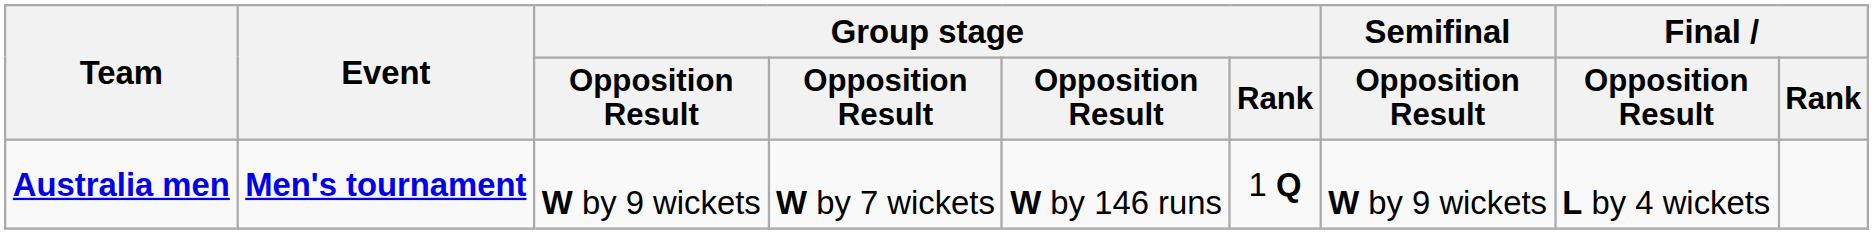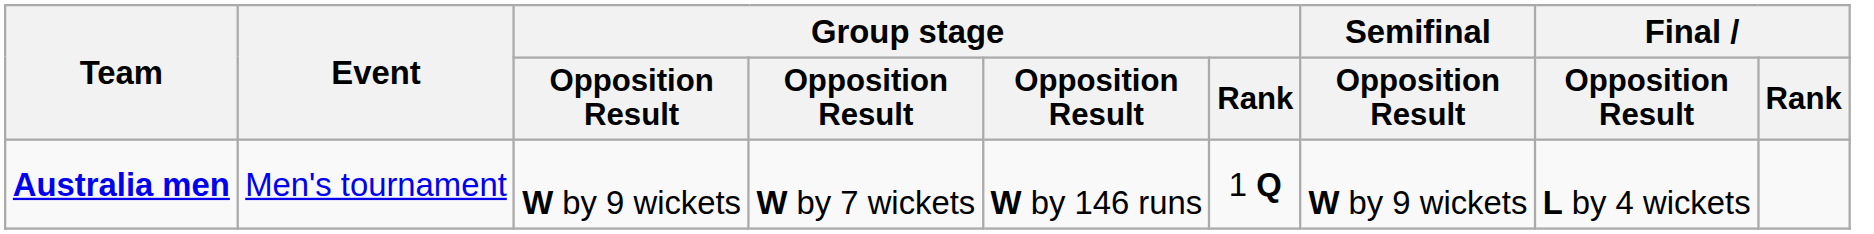(386, 185) bold -> (376, 185) normal
